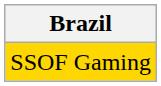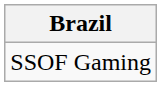(81, 61) gold background -> (81, 61) no background
